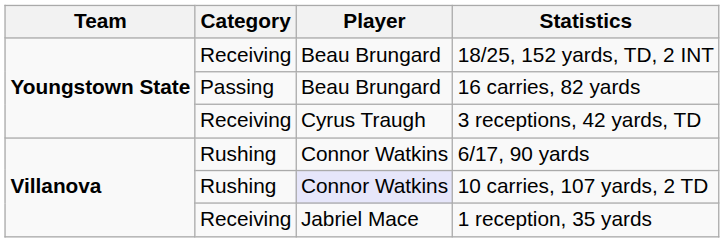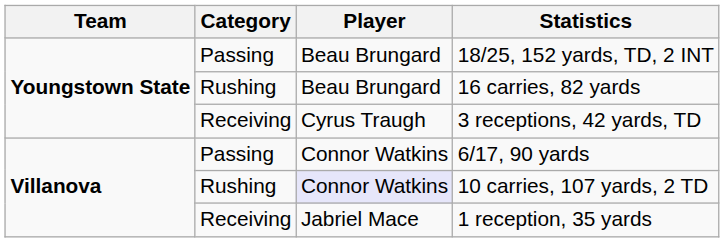(246, 54) Receiving -> (237, 54) Passing
(237, 87) Passing -> (238, 87) Rushing
(238, 153) Rushing -> (237, 153) Passing
